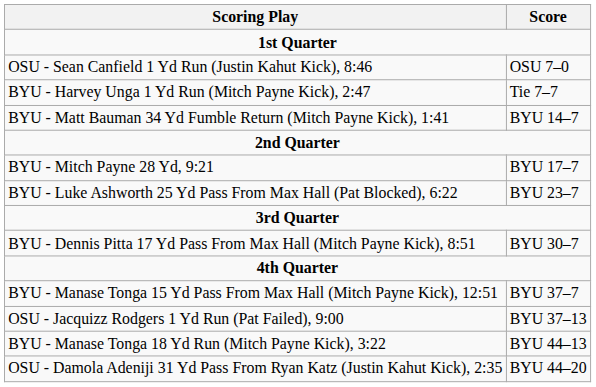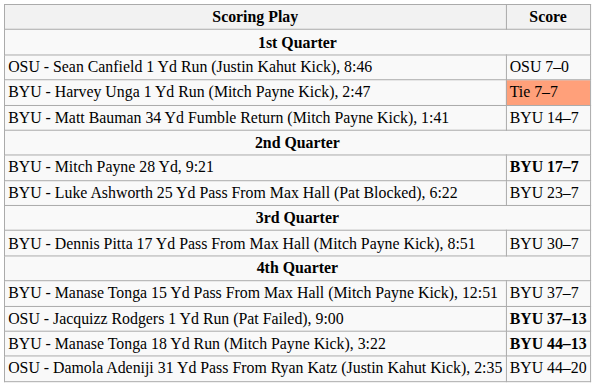(534, 92) no background -> (534, 92) lightsalmon background
(544, 167) normal -> (544, 167) bold
(548, 318) normal -> (548, 318) bold
(548, 343) normal -> (548, 343) bold
